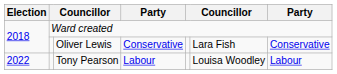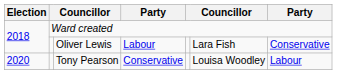(153, 45) Conservative -> (139, 45) Labour
(18, 61) 2022 -> (18, 61) 2020
(139, 61) Labour -> (153, 61) Conservative
